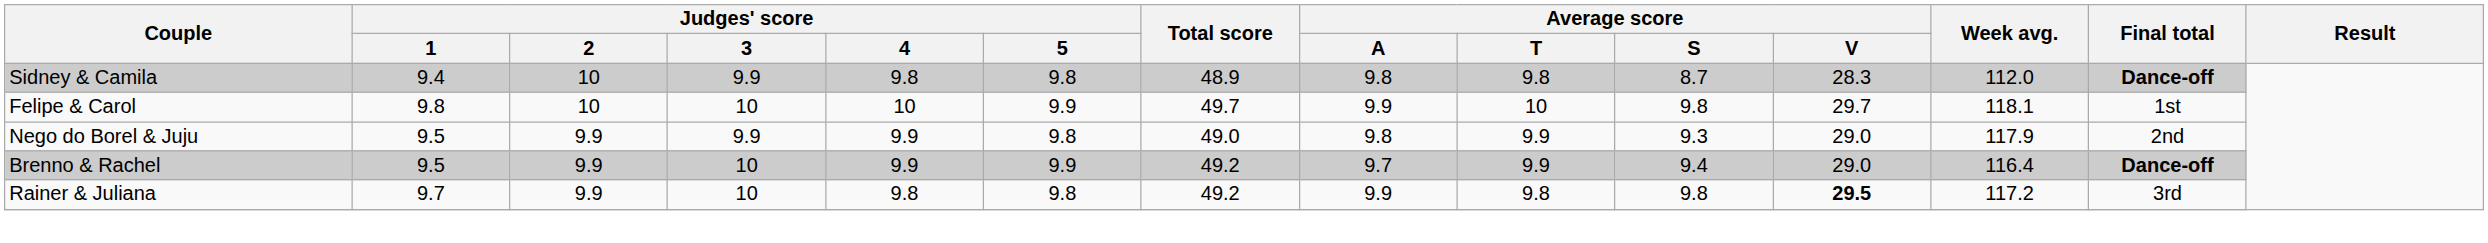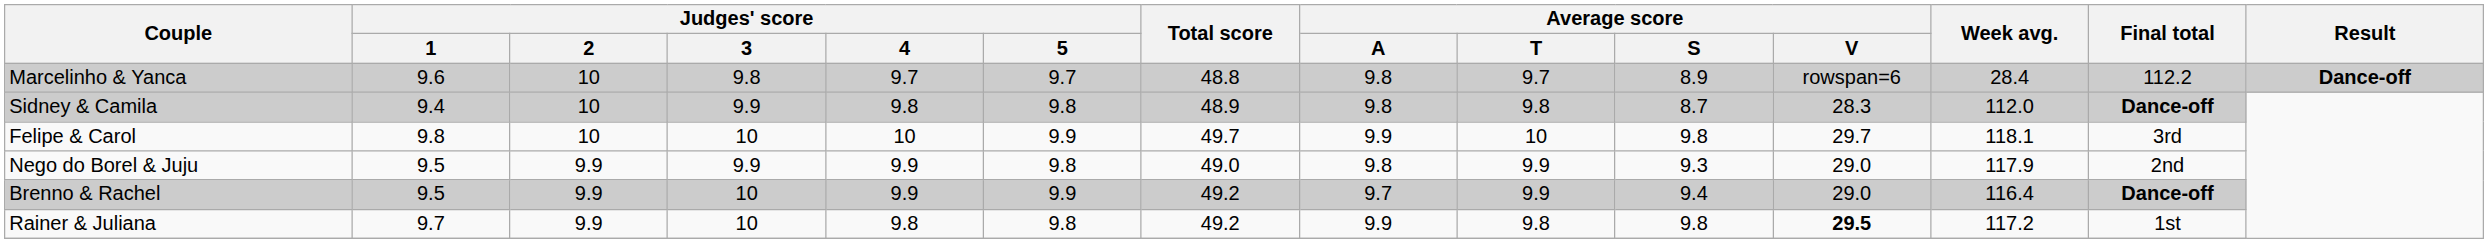+ row: (98, 77)
(2167, 106) 1st -> (2167, 135) 3rd
(2167, 194) 3rd -> (2167, 223) 1st
